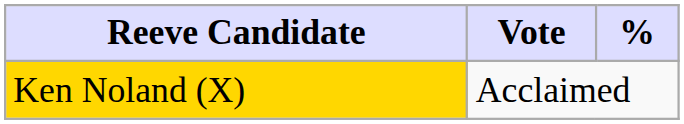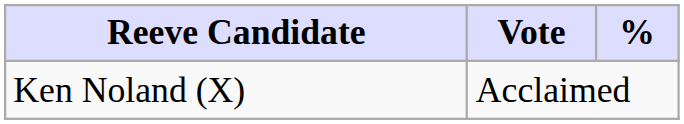(129, 89) gold background -> (129, 89) no background
